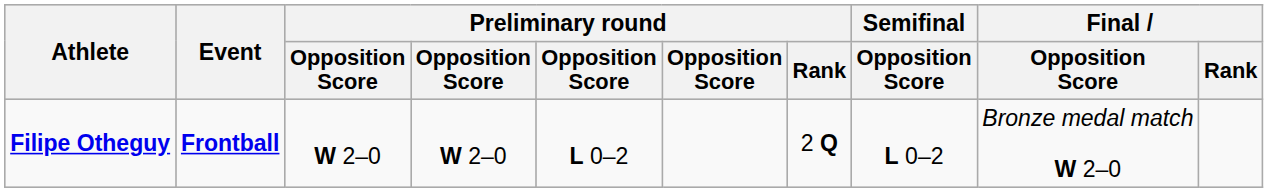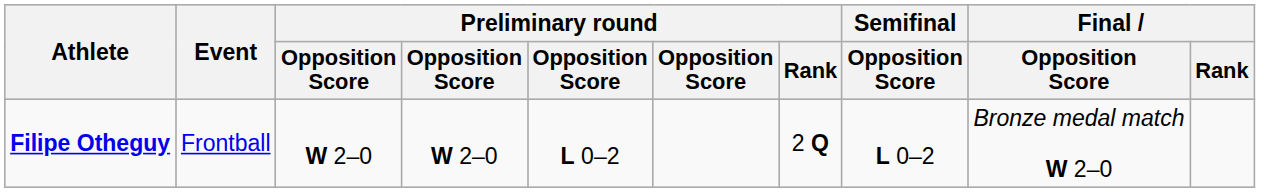(230, 144) bold -> (226, 144) normal
